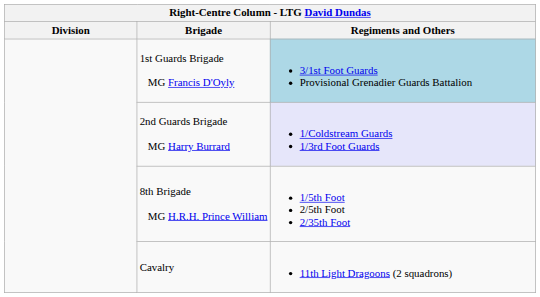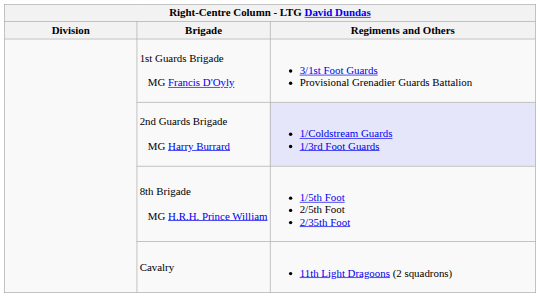(403, 77) lightblue background -> (403, 77) no background
